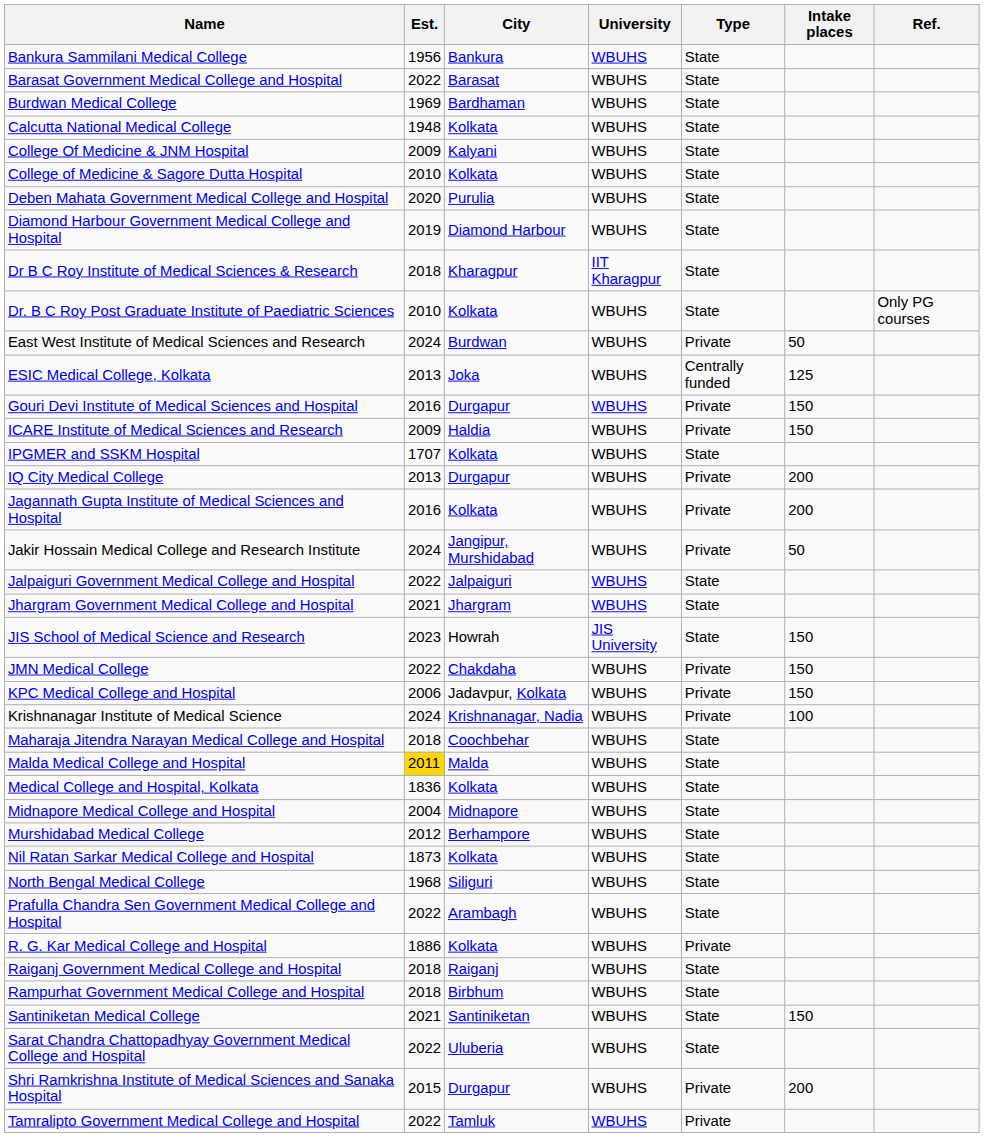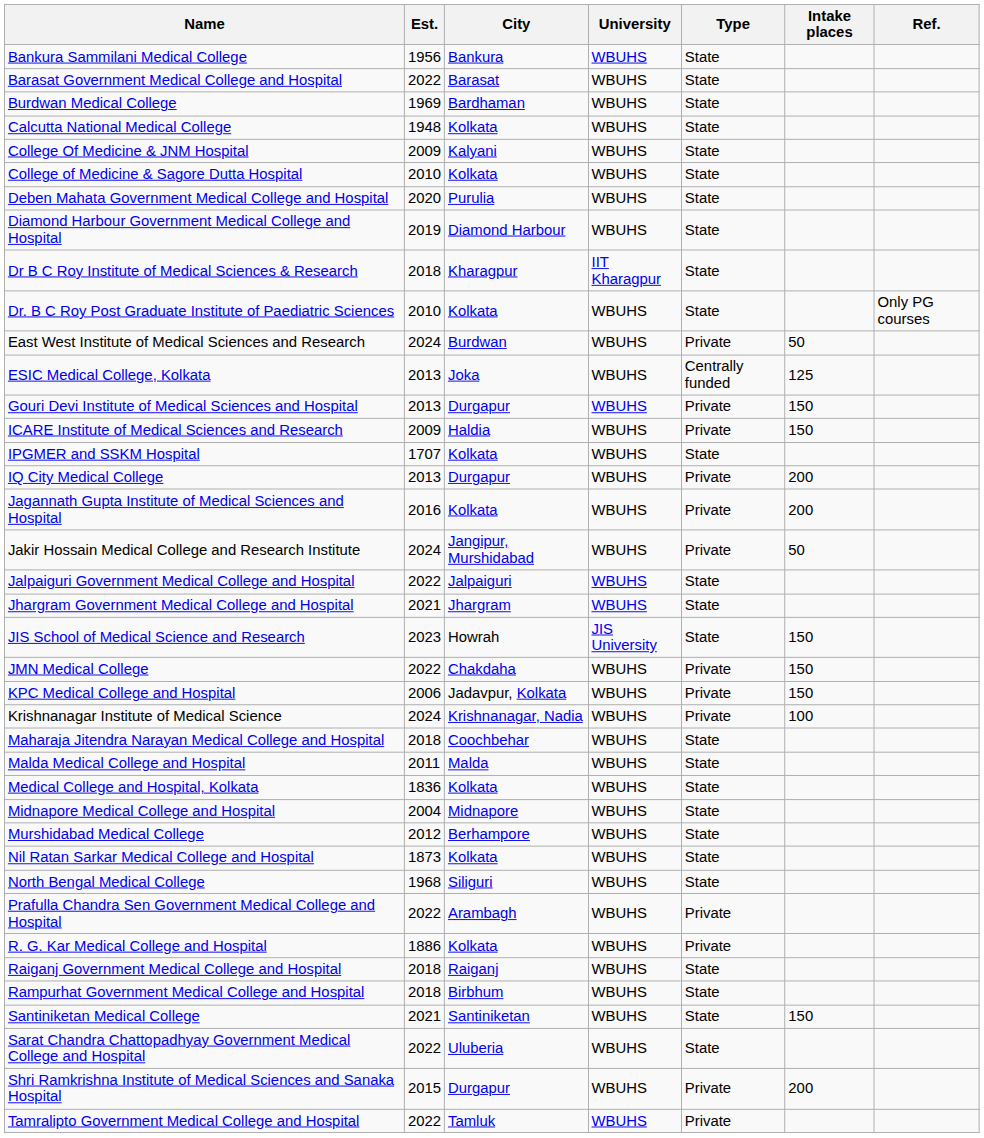(425, 406) 2016 -> (425, 406) 2013
(424, 763) gold background -> (424, 763) no background
(702, 913) State -> (708, 913) Private
